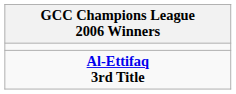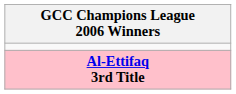(118, 69) no background -> (118, 69) pink background
